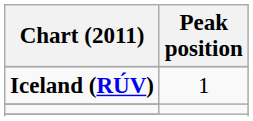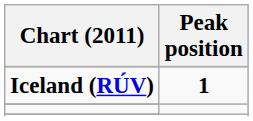(204, 85) normal -> (204, 85) bold
